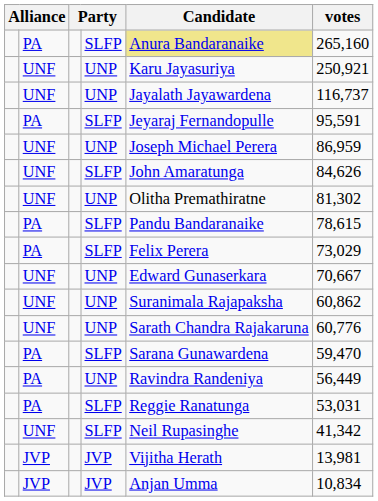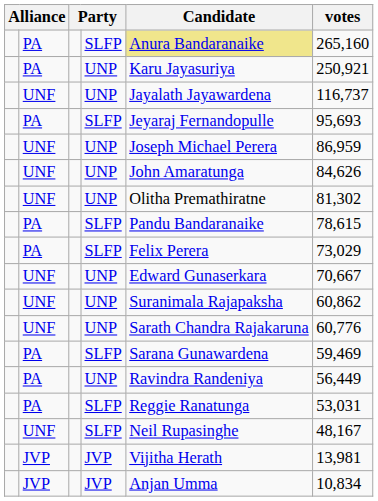(39, 69) UNF -> (32, 69) PA
(339, 120) 95,591 -> (339, 120) 95,693
(103, 172) SLFP -> (101, 172) UNP
(339, 353) 59,470 -> (339, 353) 59,469
(339, 431) 41,342 -> (339, 431) 48,167
